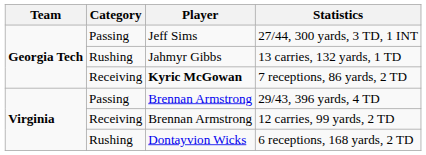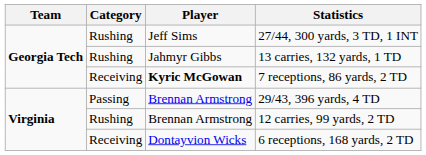(109, 35) Passing -> (111, 35) Rushing
(116, 119) Receiving -> (111, 119) Rushing
(111, 139) Rushing -> (116, 139) Receiving
